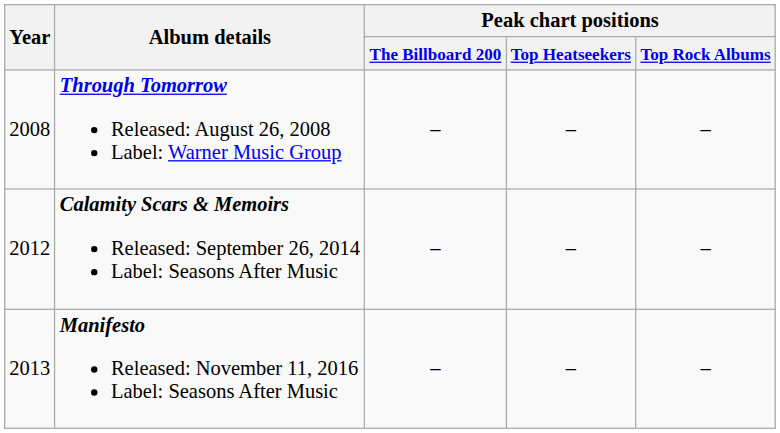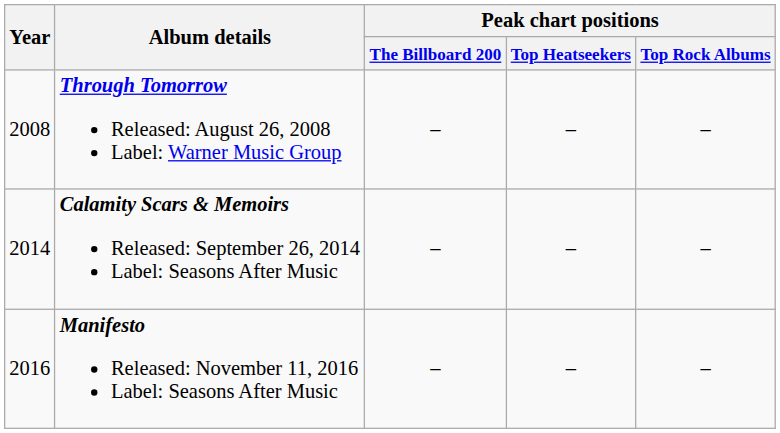(30, 248) 2012 -> (30, 248) 2014
(30, 368) 2013 -> (30, 368) 2016
